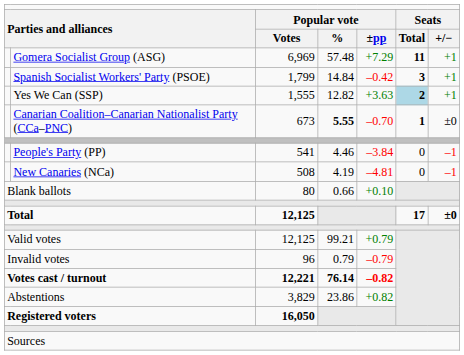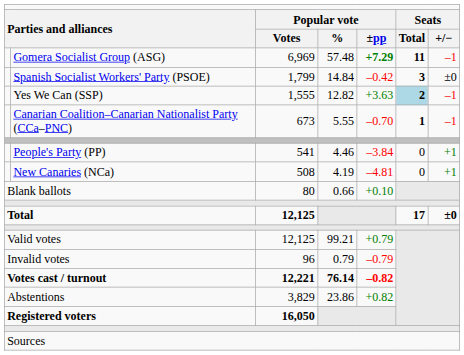(379, 57) normal -> (379, 57) bold
(450, 57) +1 -> (451, 57) –1
(450, 76) +1 -> (451, 76) ±0
(450, 95) +1 -> (451, 95) –1
(344, 121) bold -> (344, 121) normal
(451, 121) ±0 -> (451, 121) –1
(451, 152) –1 -> (450, 152) +1
(451, 171) –1 -> (450, 171) +1
